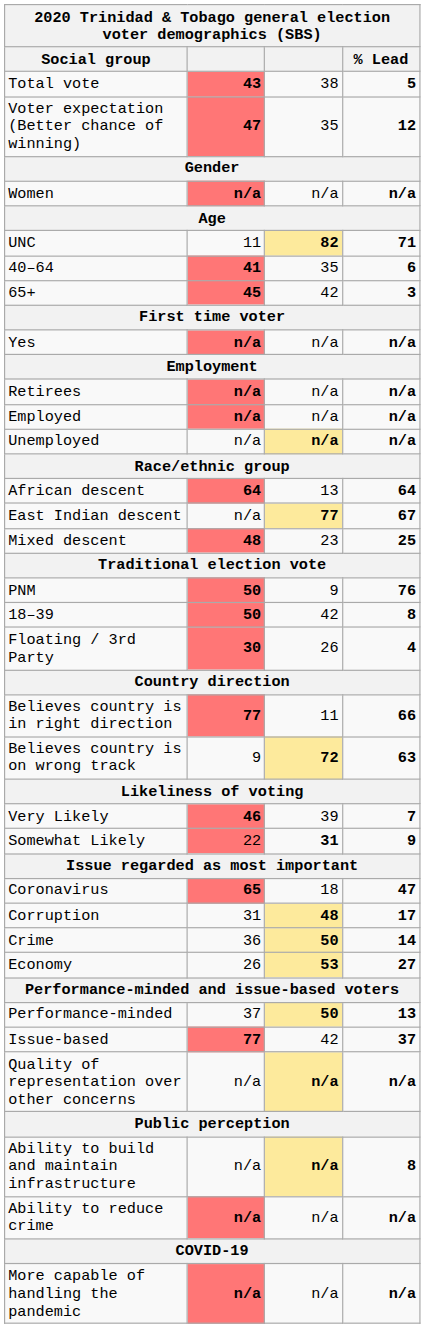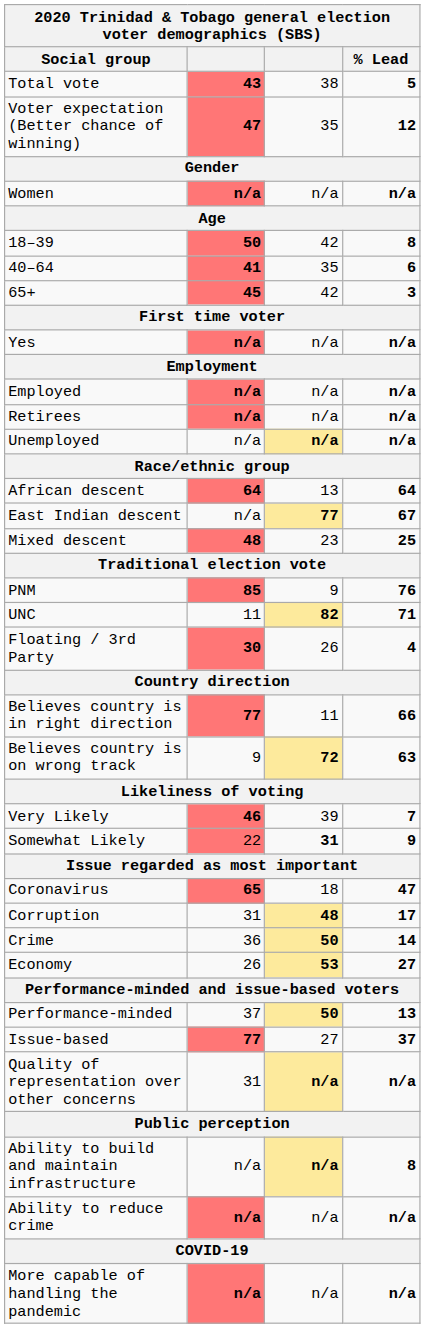rows swapped: (31, 615) <-> (22, 243)
rows swapped: (45, 417) <-> (45, 392)
(252, 590) 50 -> (252, 590) 85
(329, 1039) 42 -> (329, 1039) 27
(247, 1082) n/a -> (252, 1082) 31
